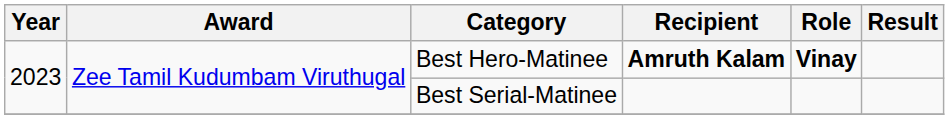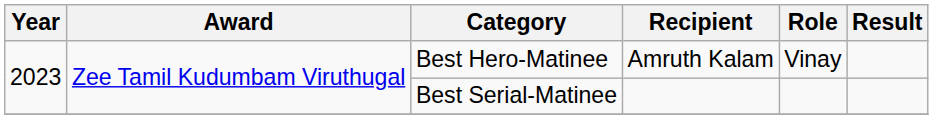(706, 59) bold -> (701, 59) normal
(826, 59) bold -> (813, 59) normal
